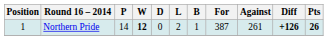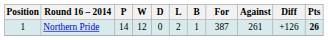(142, 27) bold -> (142, 27) normal
(289, 27) bold -> (289, 27) normal
